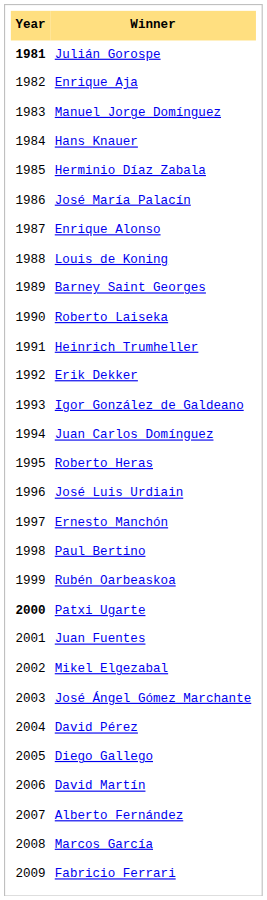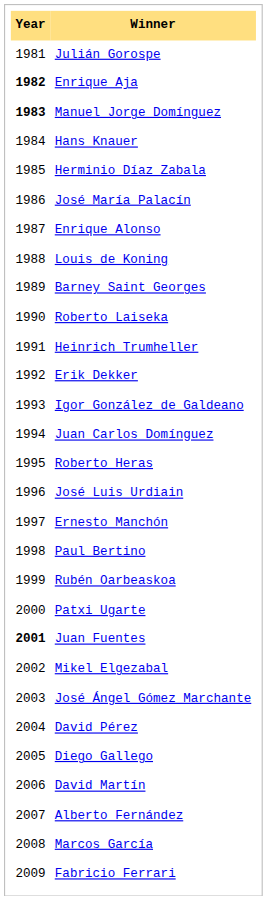(31, 54) bold -> (31, 54) normal
(31, 83) normal -> (31, 83) bold
(31, 112) normal -> (31, 112) bold
(31, 610) bold -> (31, 610) normal
(31, 639) normal -> (31, 639) bold
